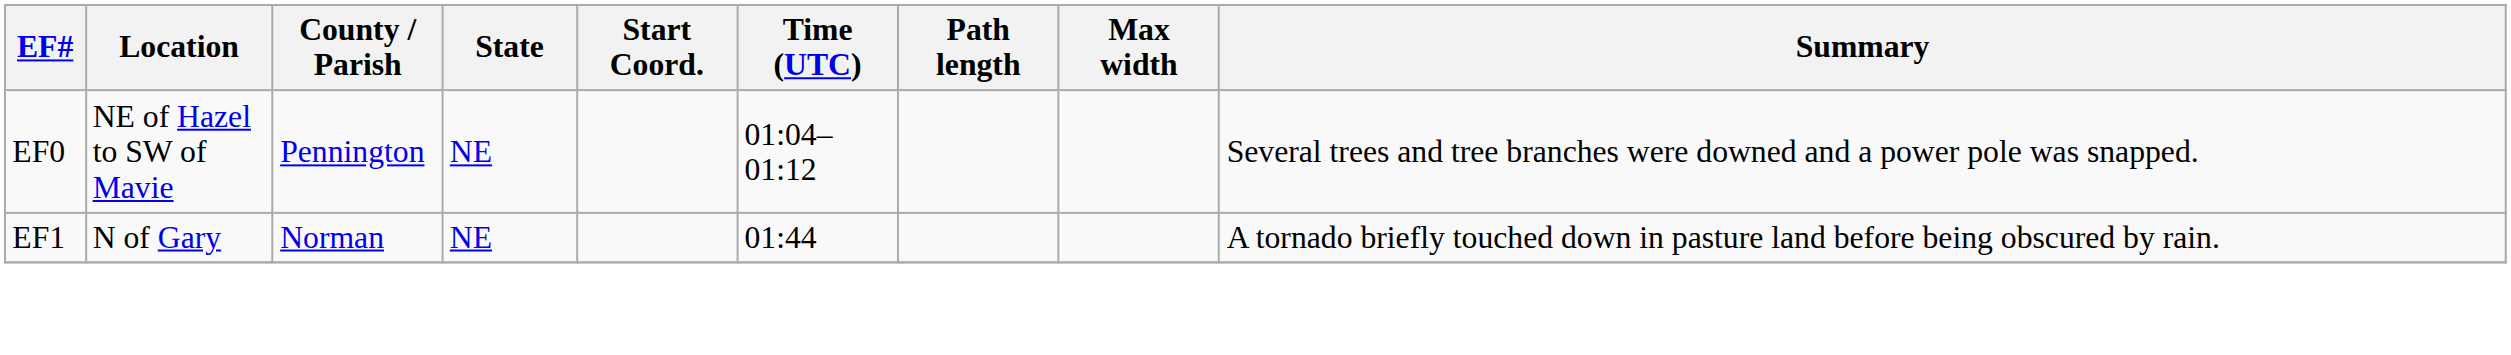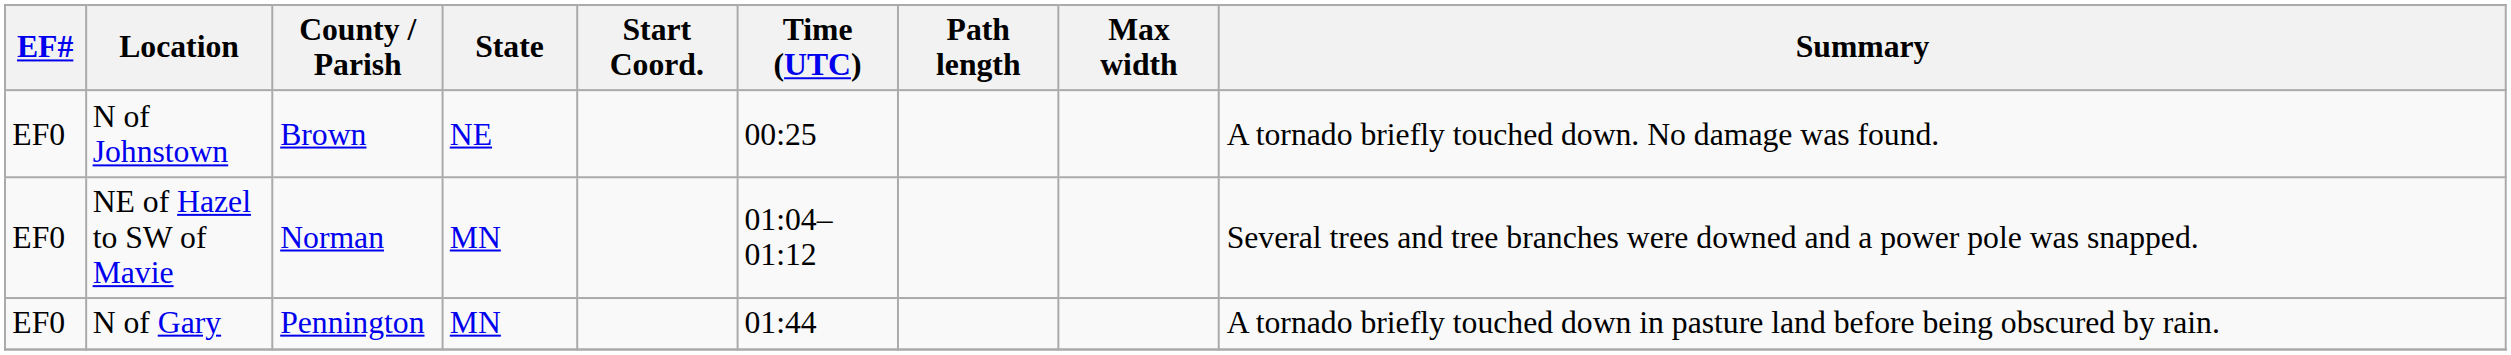+ row: (160, 133)
(352, 151) Pennington -> (332, 237) Norman
(471, 151) NE -> (475, 237) MN
(39, 237) EF1 -> (39, 322) EF0
(332, 237) Norman -> (352, 322) Pennington
(471, 237) NE -> (475, 322) MN
